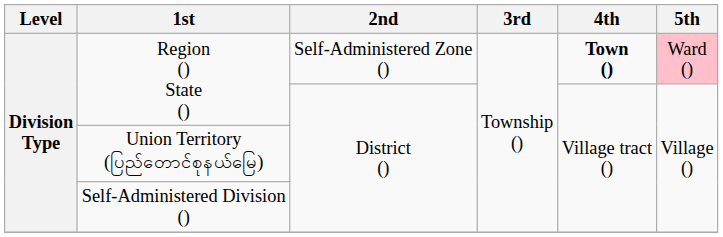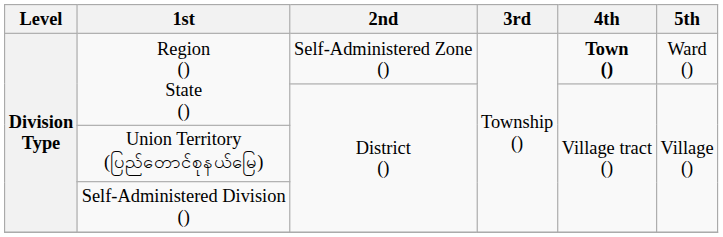(687, 58) pink background -> (687, 58) no background
